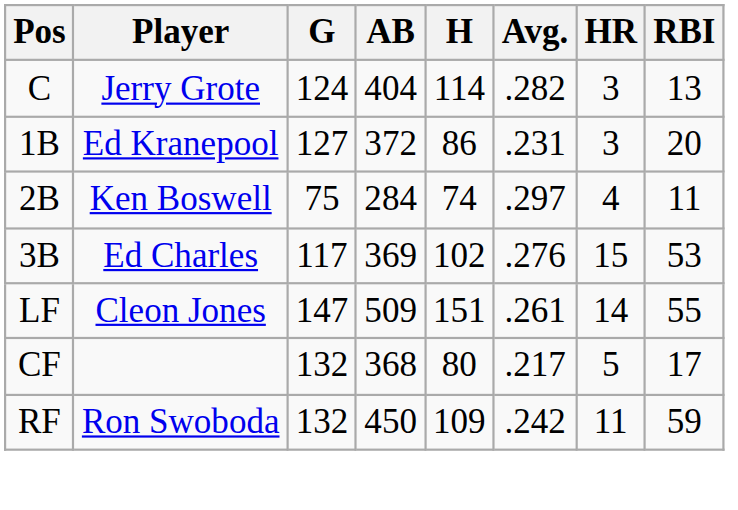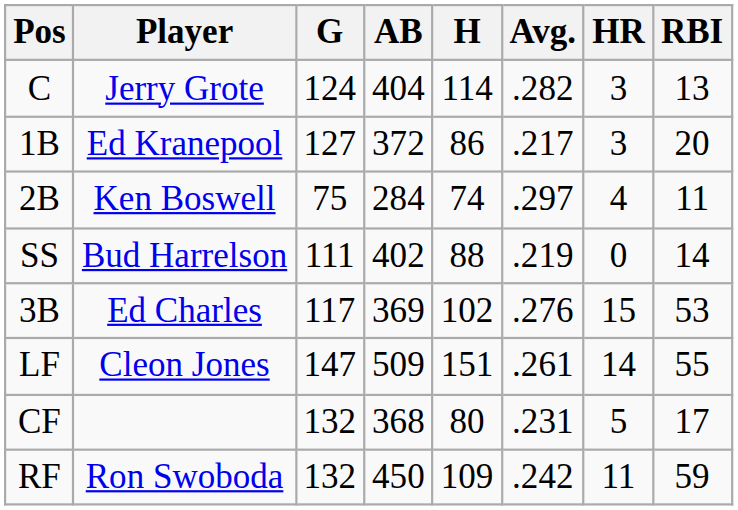(535, 143) .231 -> (543, 143) .217
+ row: (39, 254)
(535, 365) .217 -> (543, 421) .231
